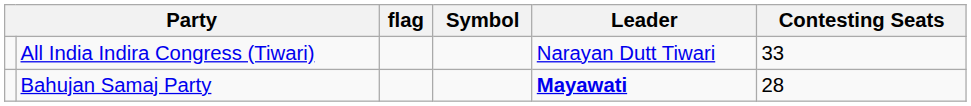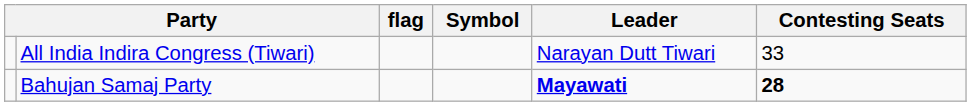(773, 85) normal -> (773, 85) bold
